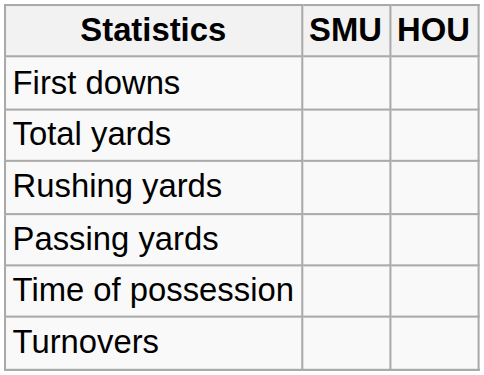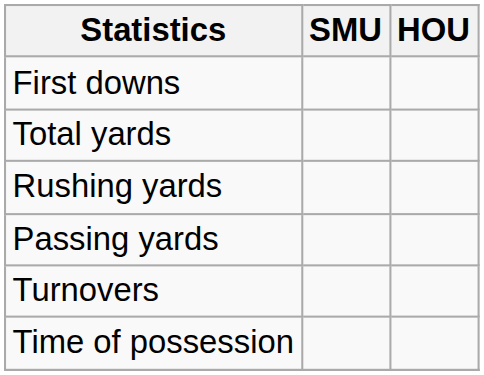rows swapped: (86, 342) <-> (153, 290)
